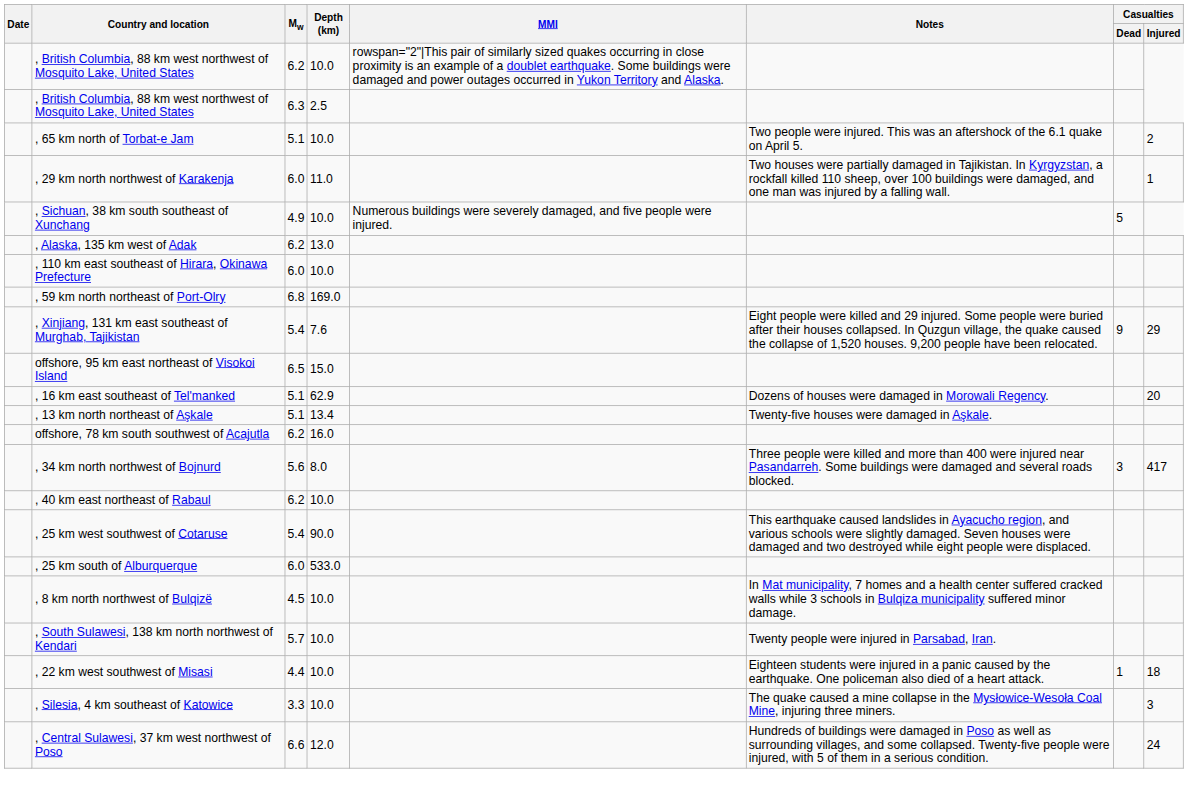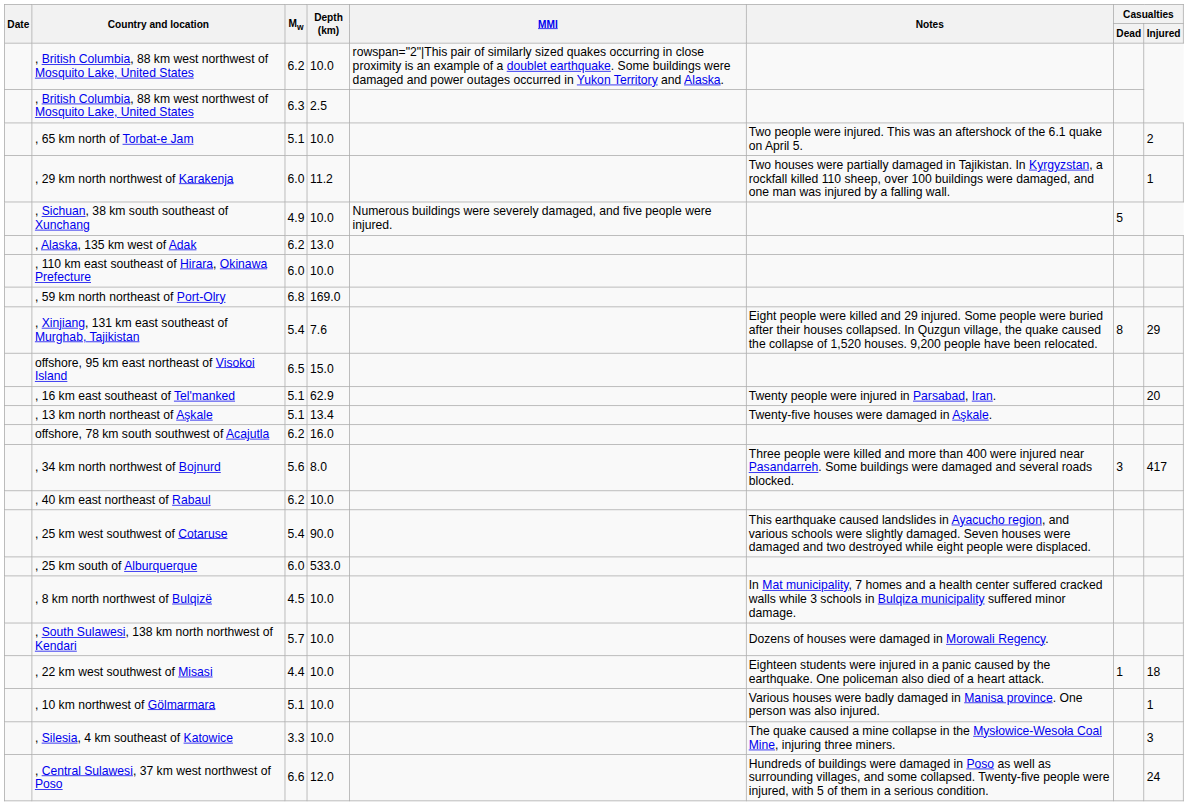(321, 178) 11.0 -> (321, 178) 11.2
(1120, 330) 9 -> (1120, 330) 8
(899, 396) Dozens of houses were damaged in Morowali Regency. -> (872, 396) Twenty people were injured in Parsabad, Iran.
(872, 639) Twenty people were injured in Parsabad, Iran. -> (899, 639) Dozens of houses were damaged in Morowali Regency.
+ row: (125, 705)
